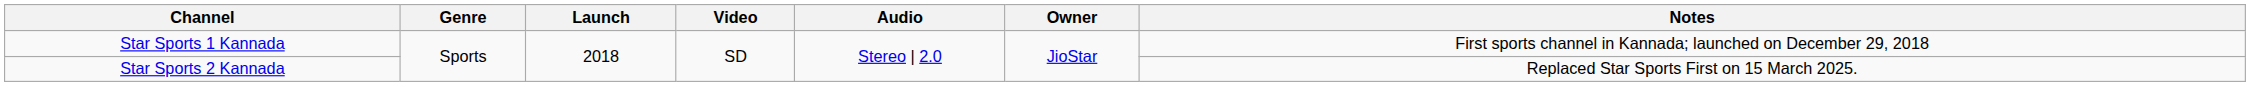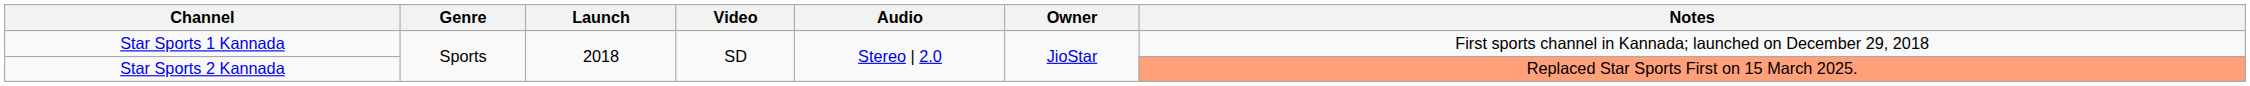(1692, 69) no background -> (1692, 69) lightsalmon background
